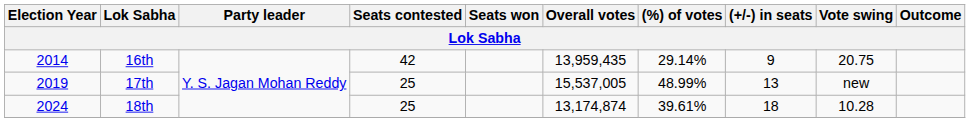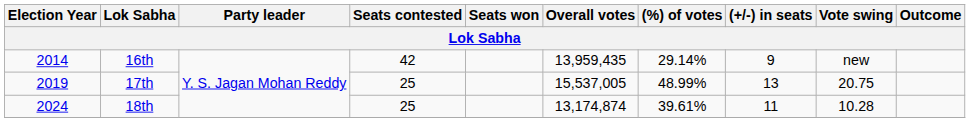(856, 60) 20.75 -> (856, 60) new
(856, 83) new -> (856, 83) 20.75
(771, 106) 18 -> (771, 106) 11
